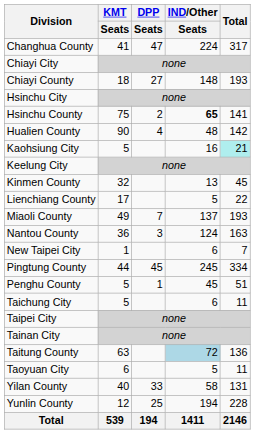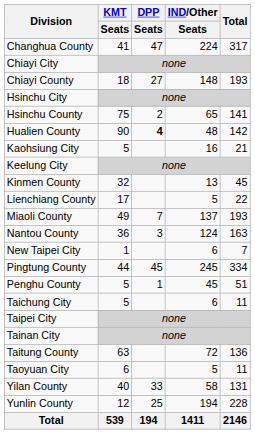(212, 115) bold -> (212, 115) normal
(160, 132) normal -> (160, 132) bold
(241, 149) paleturquoise background -> (241, 149) no background
(212, 353) lightblue background -> (212, 353) no background
